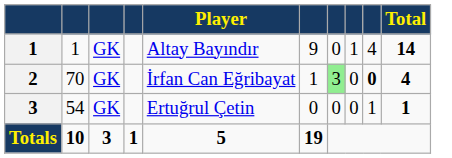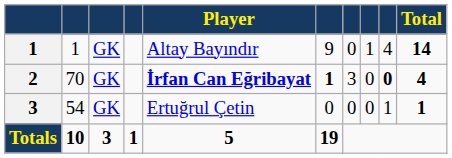(221, 78) normal -> (229, 78) bold
(313, 78) normal -> (329, 78) bold
(336, 78) lightgreen background -> (352, 78) no background
